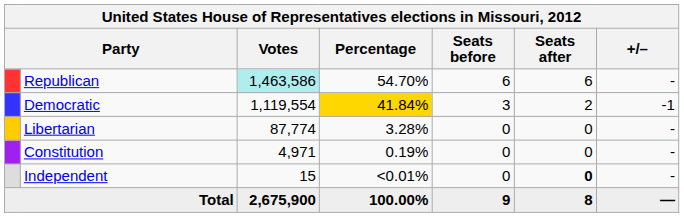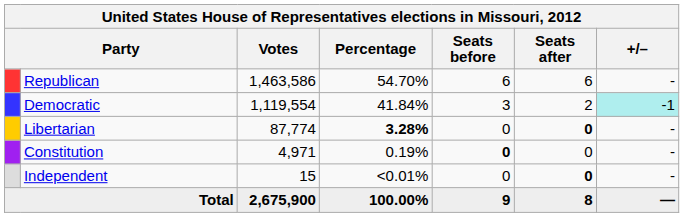(282, 81) paleturquoise background -> (282, 81) no background
(403, 105) gold background -> (403, 105) no background
(668, 105) no background -> (668, 105) paleturquoise background
(407, 129) normal -> (407, 129) bold
(589, 129) normal -> (589, 129) bold
(506, 153) normal -> (506, 153) bold
